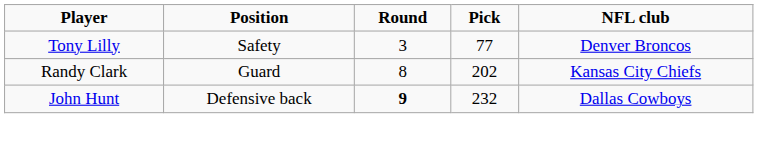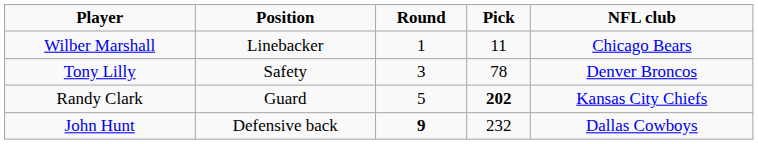+ row: (100, 44)
(484, 44) 77 -> (499, 71) 78
(403, 71) 8 -> (421, 98) 5
(484, 71) normal -> (499, 98) bold
